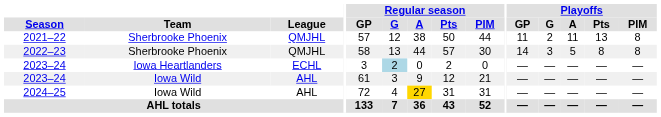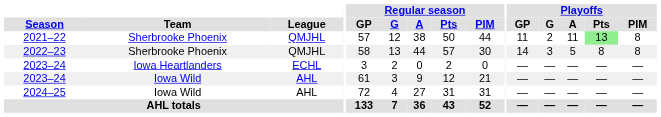(601, 38) no background -> (601, 38) lightgreen background
(394, 65) lightblue background -> (394, 65) no background
(419, 92) gold background -> (419, 92) no background
